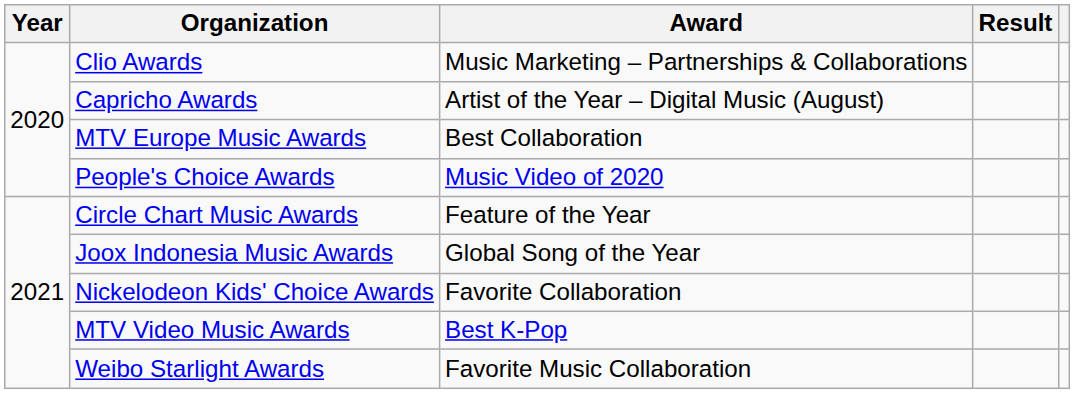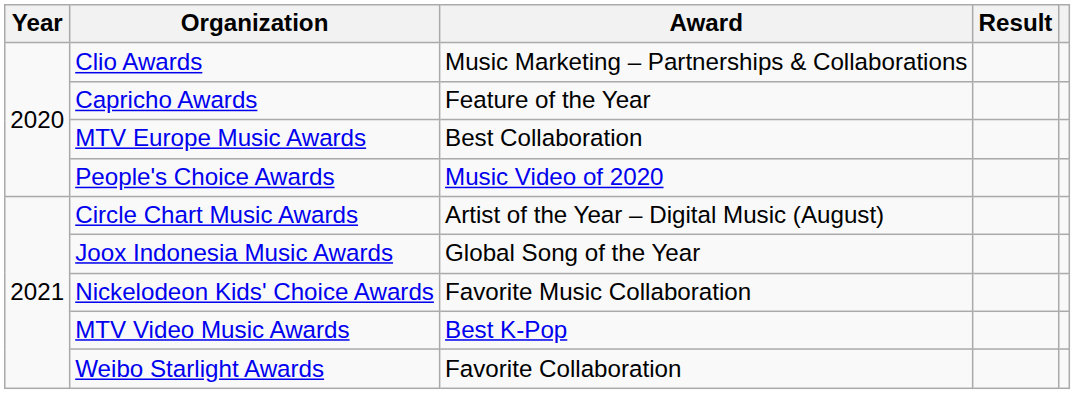(665, 100) Artist of the Year – Digital Music (August) -> (548, 100) Feature of the Year
(548, 215) Feature of the Year -> (665, 215) Artist of the Year – Digital Music (August)
(563, 291) Favorite Collaboration -> (598, 291) Favorite Music Collaboration
(598, 368) Favorite Music Collaboration -> (563, 368) Favorite Collaboration
